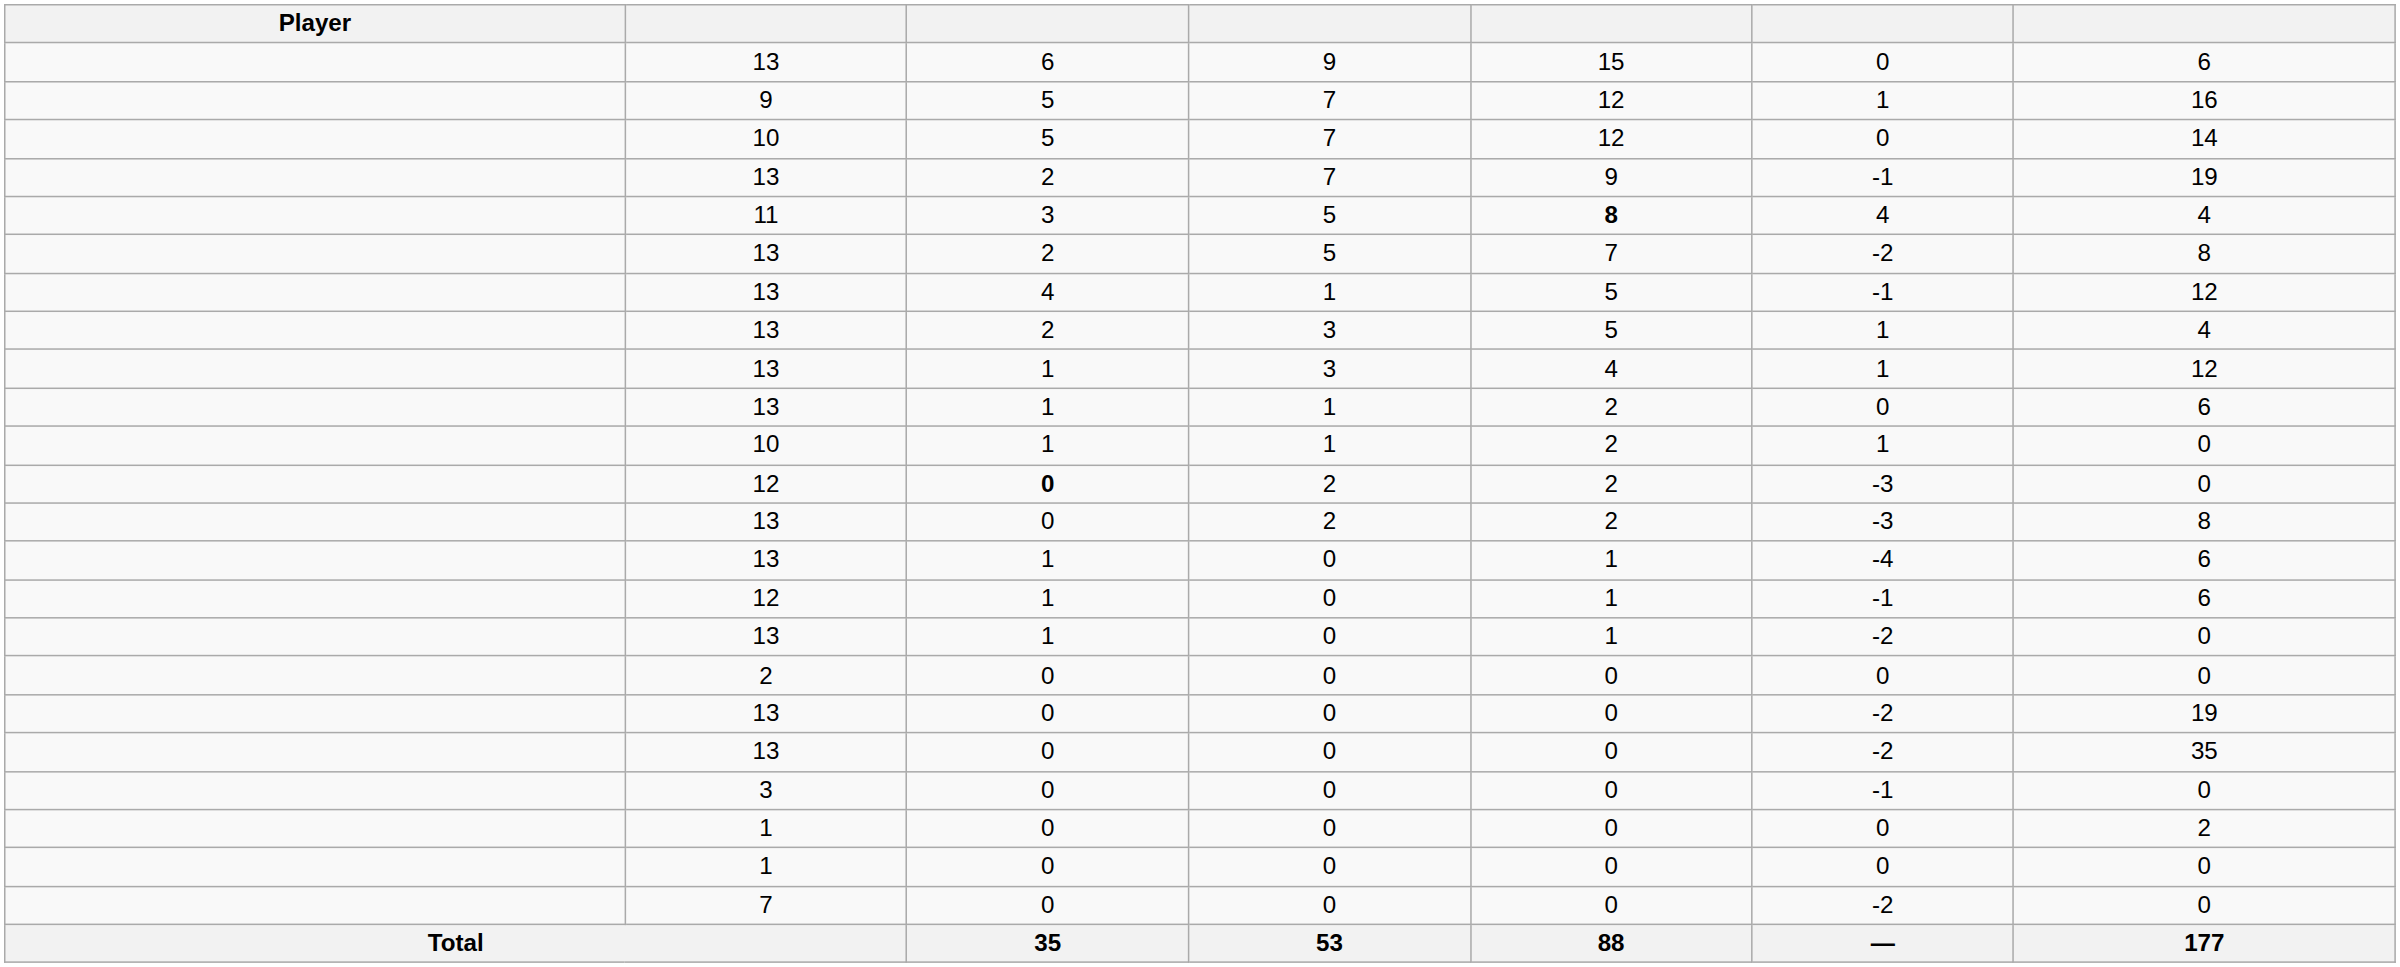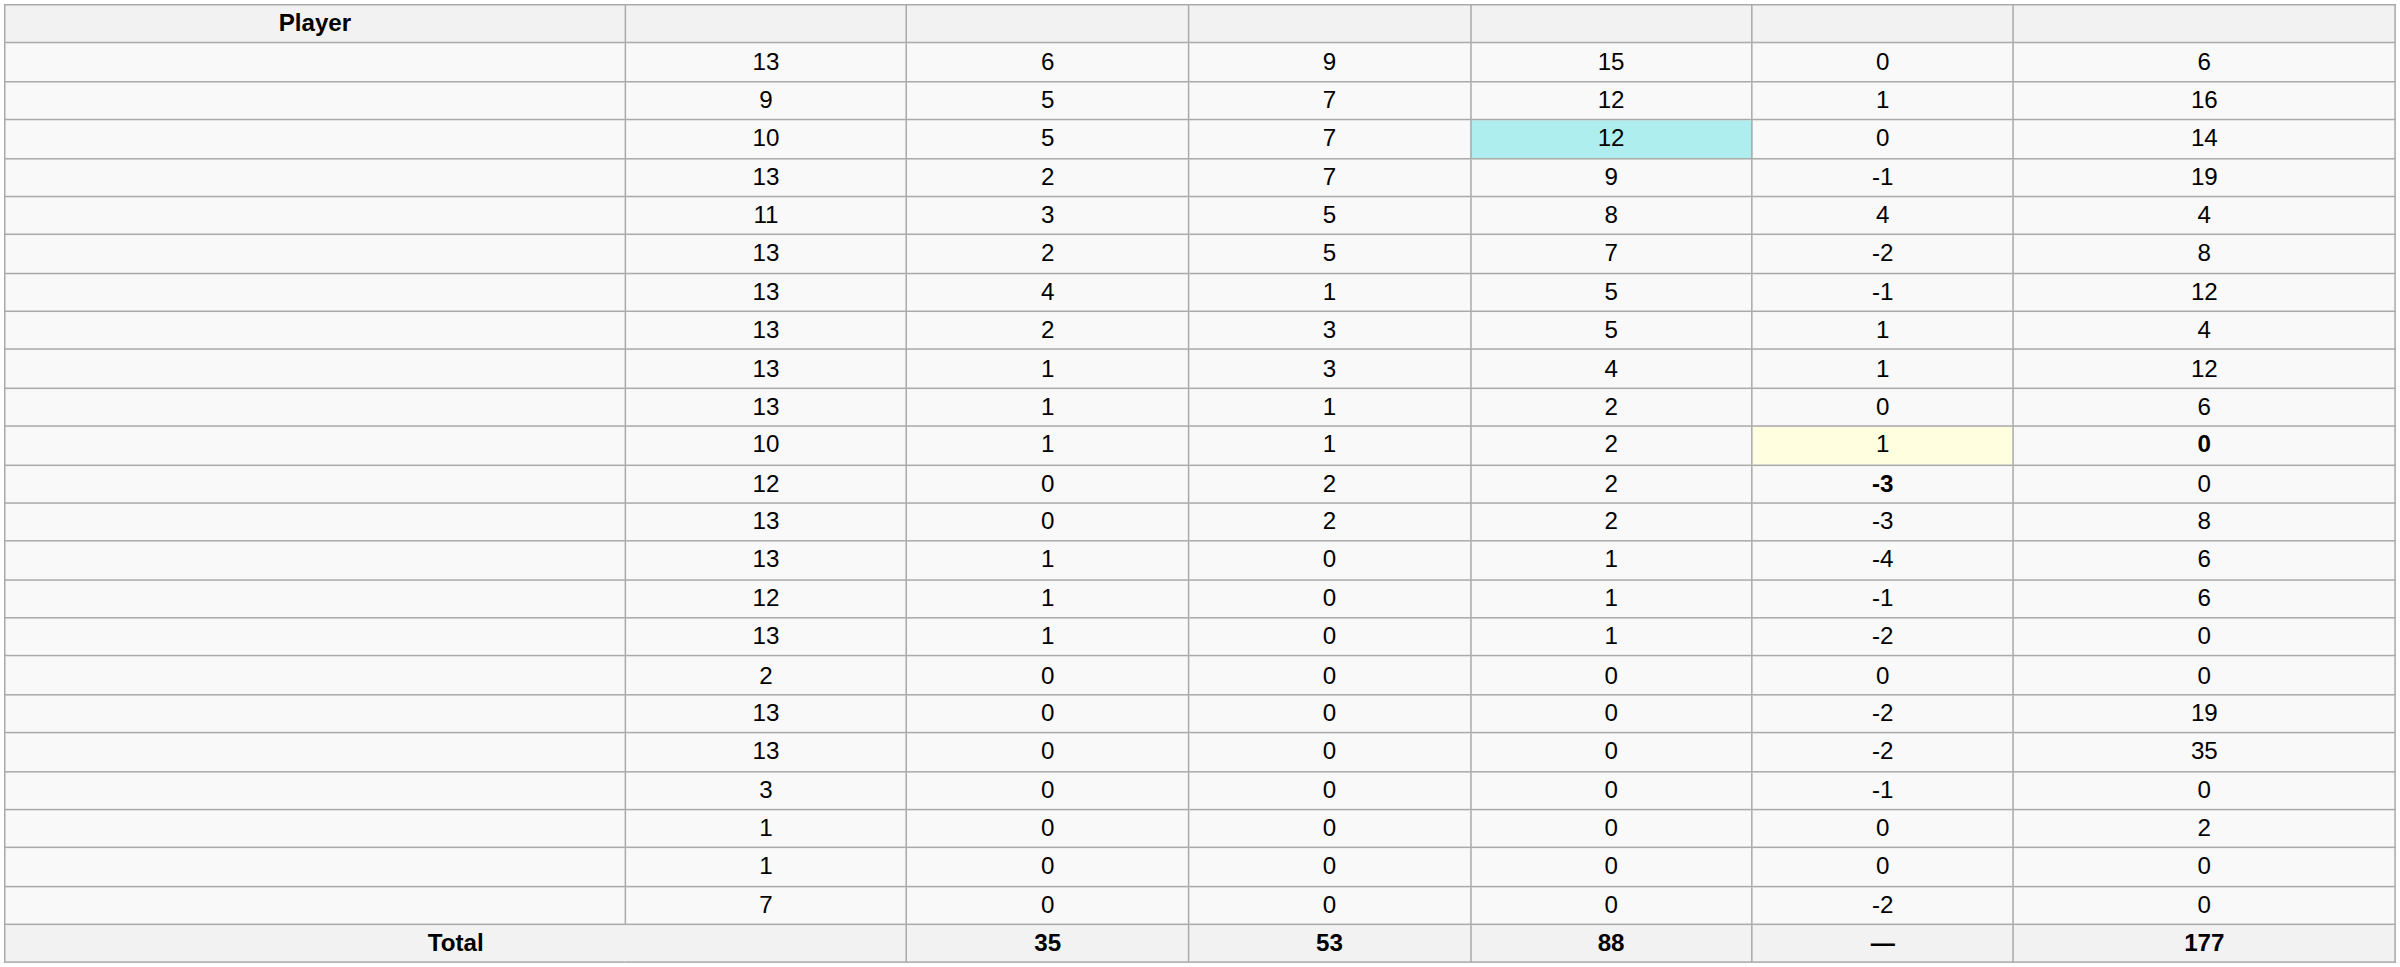(1611, 138) no background -> (1611, 138) paleturquoise background
(1611, 215) bold -> (1611, 215) normal
(1883, 445) no background -> (1883, 445) lightyellow background
(2204, 445) normal -> (2204, 445) bold
(1048, 483) bold -> (1048, 483) normal
(1883, 483) normal -> (1883, 483) bold
